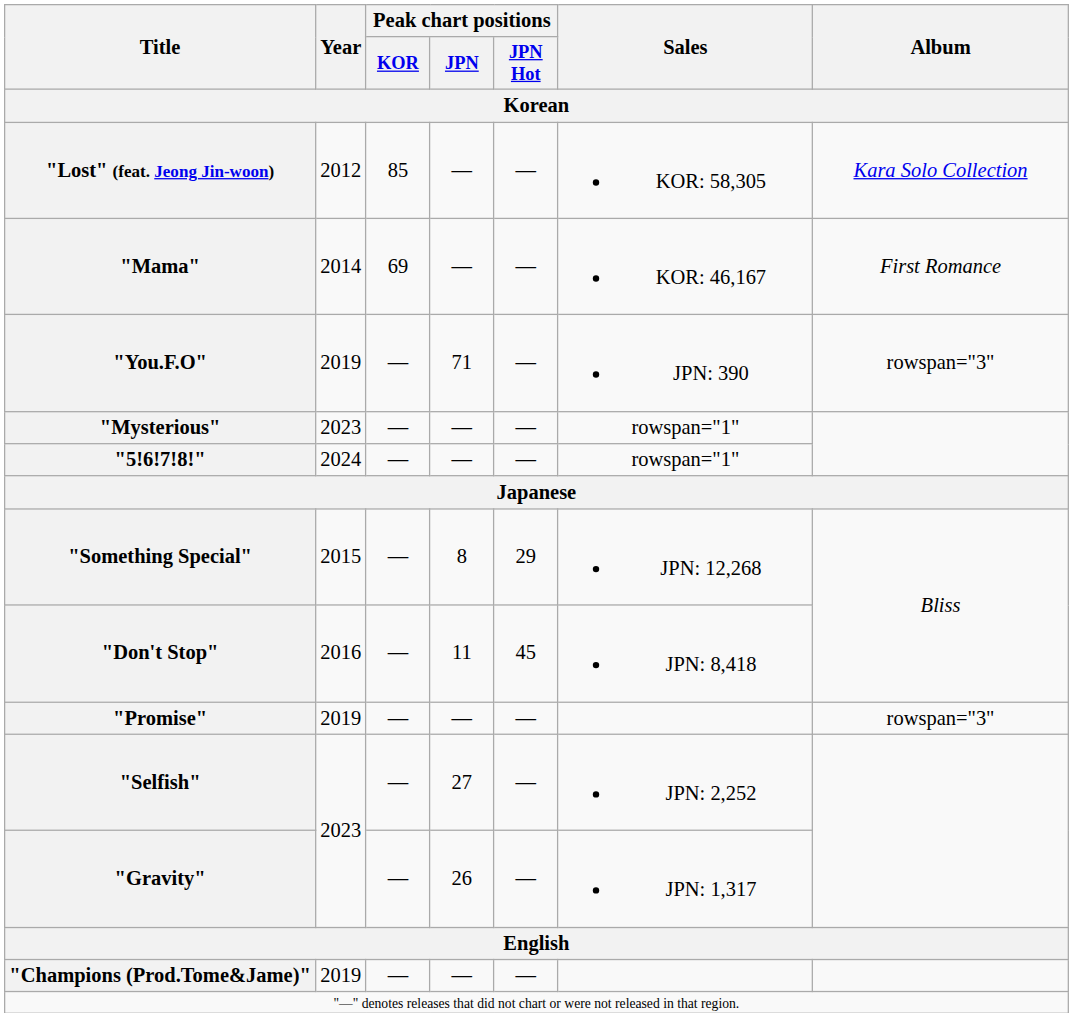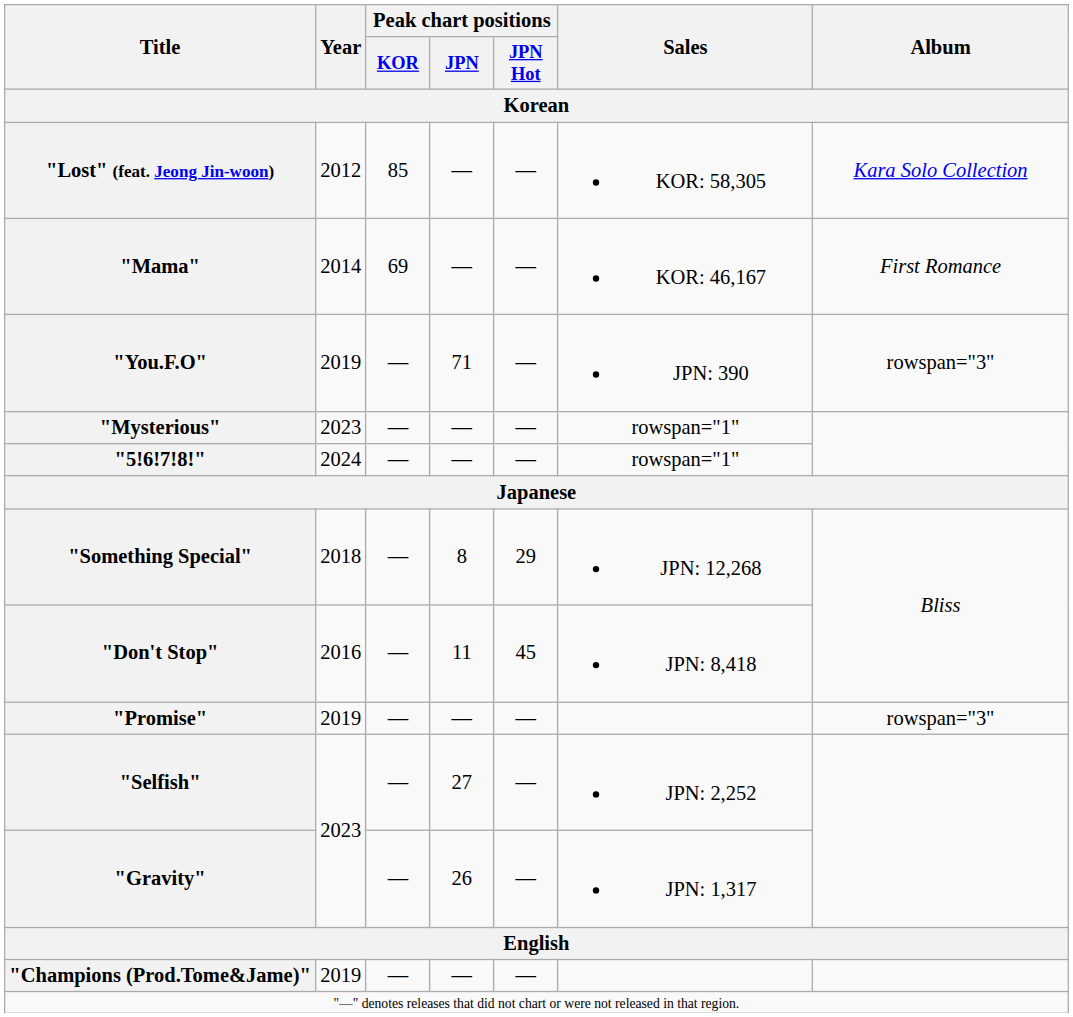(341, 556) 2015 -> (341, 556) 2018
